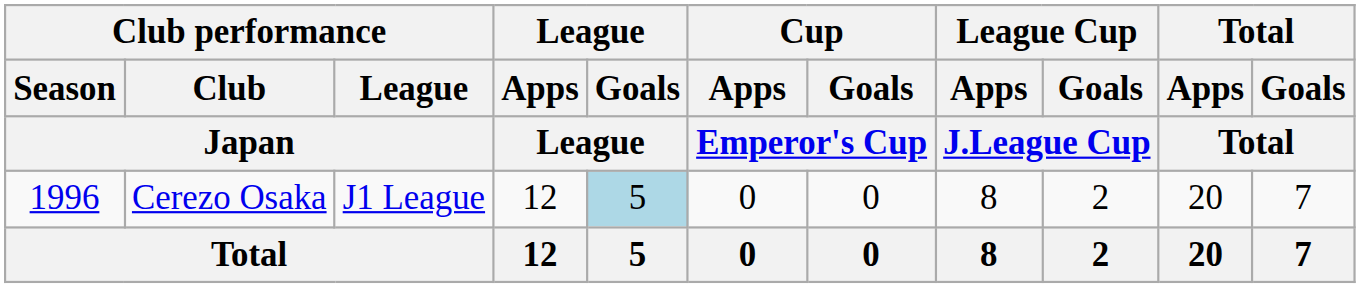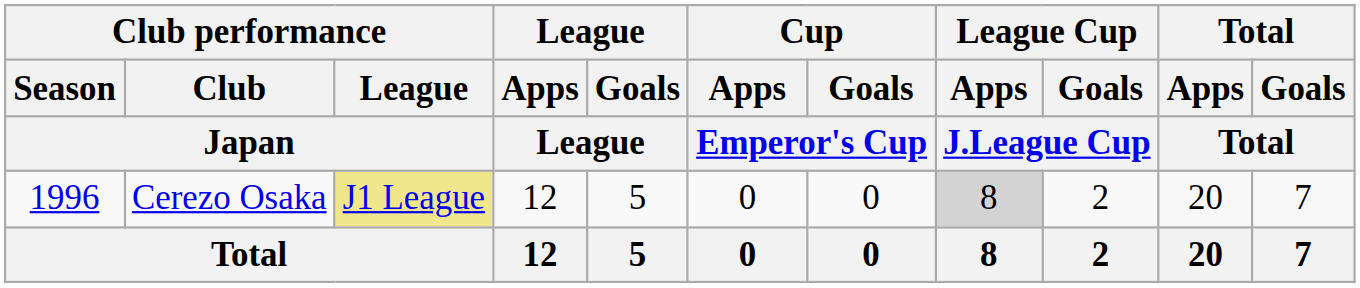(414, 198) no background -> (414, 198) khaki background
(637, 198) lightblue background -> (637, 198) no background
(989, 198) no background -> (989, 198) lightgrey background
